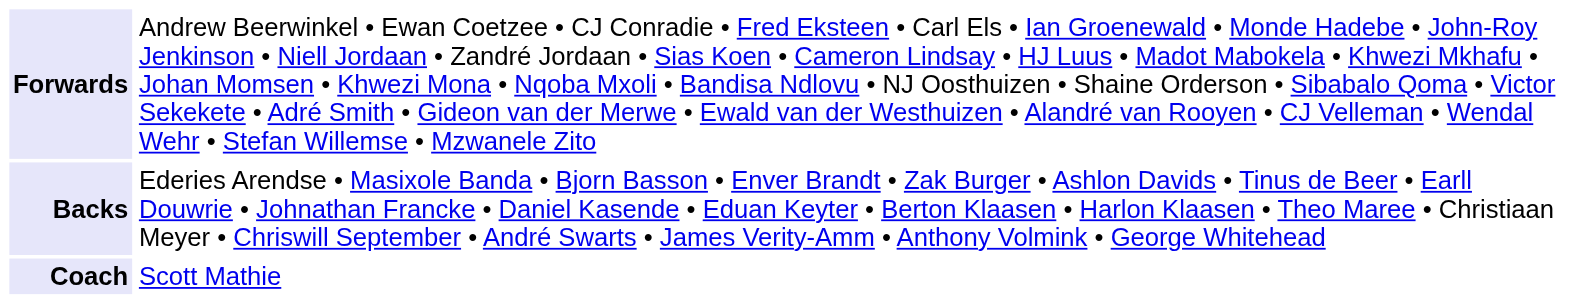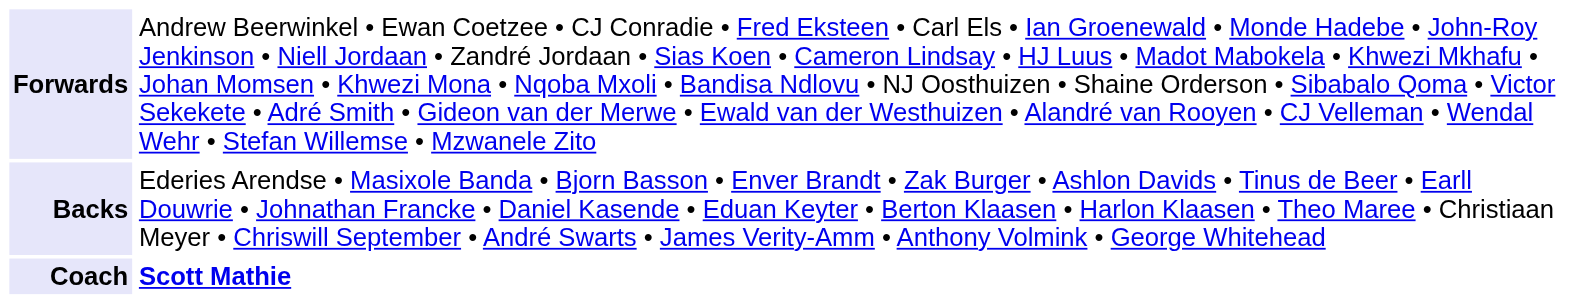(210, 276) normal -> (215, 276) bold
